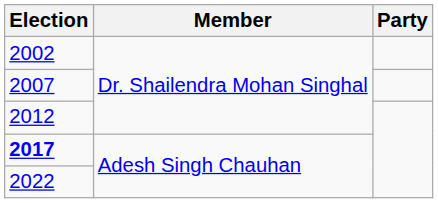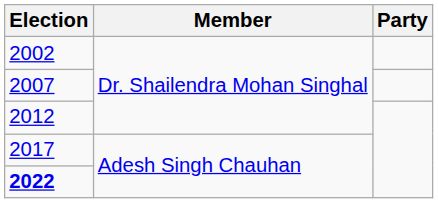(32, 149) bold -> (32, 149) normal
(32, 181) normal -> (32, 181) bold
